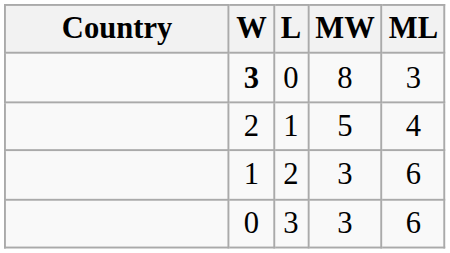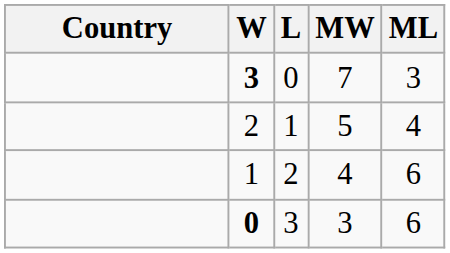(345, 77) 8 -> (345, 77) 7
(345, 174) 3 -> (345, 174) 4
(251, 222) normal -> (251, 222) bold
